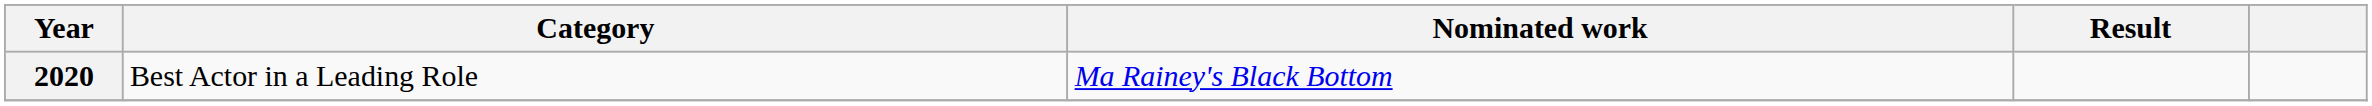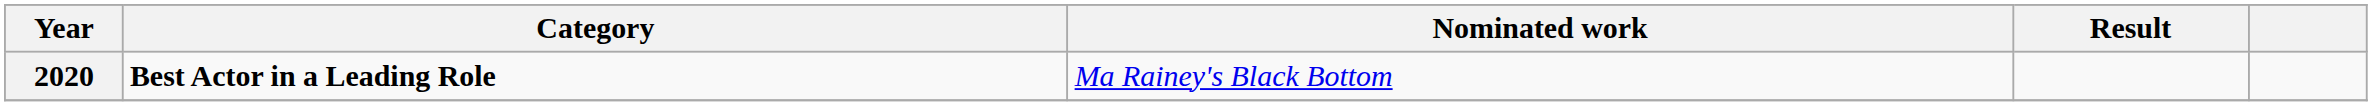(304, 75) normal -> (313, 75) bold
